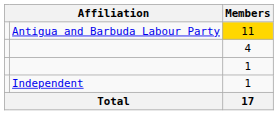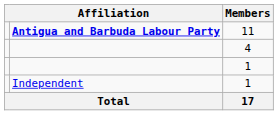(116, 31) normal -> (116, 31) bold
(248, 31) gold background -> (248, 31) no background
